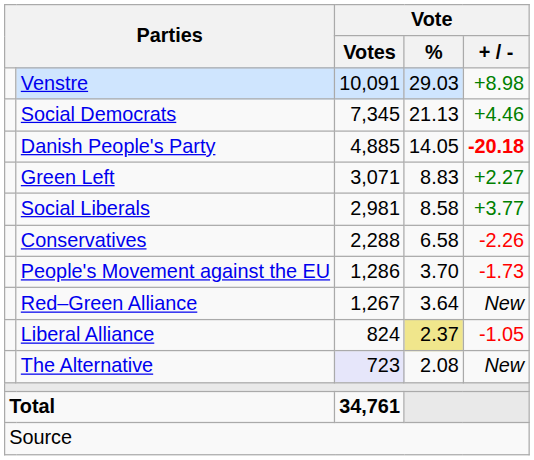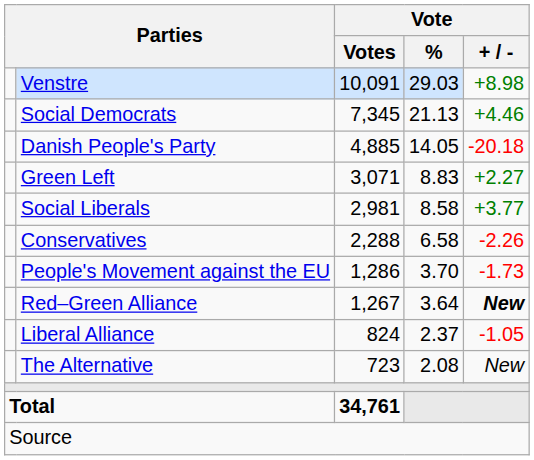(496, 146) bold -> (496, 146) normal
(504, 303) normal -> (504, 303) bold
(439, 334) khaki background -> (439, 334) no background
(383, 366) lavender background -> (383, 366) no background
